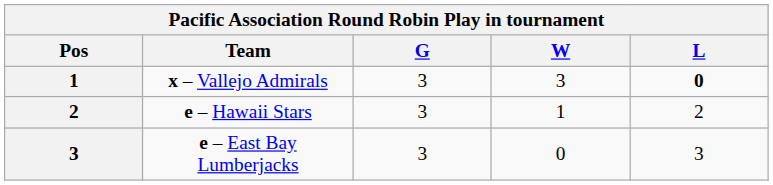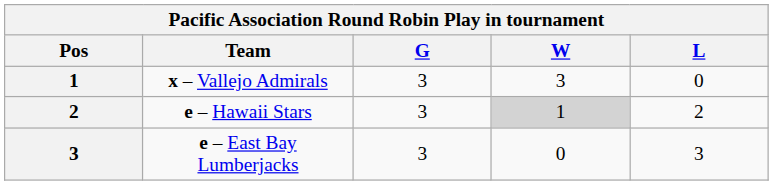(699, 81) bold -> (699, 81) normal
(561, 111) no background -> (561, 111) lightgrey background
